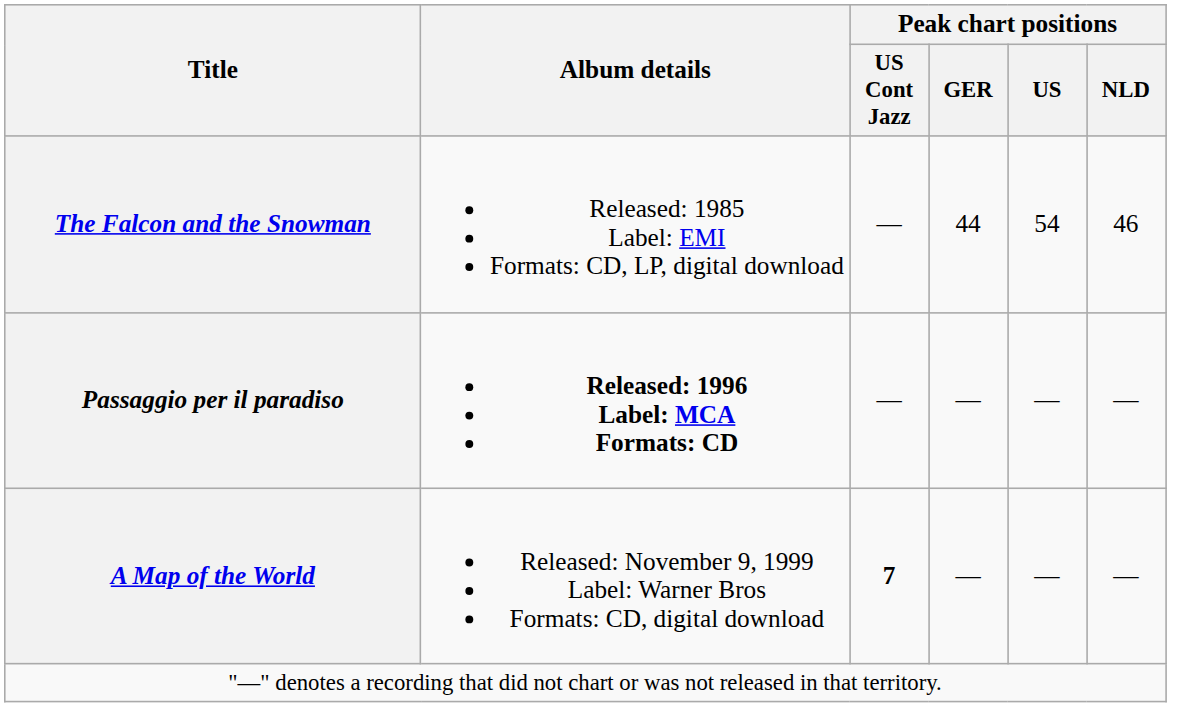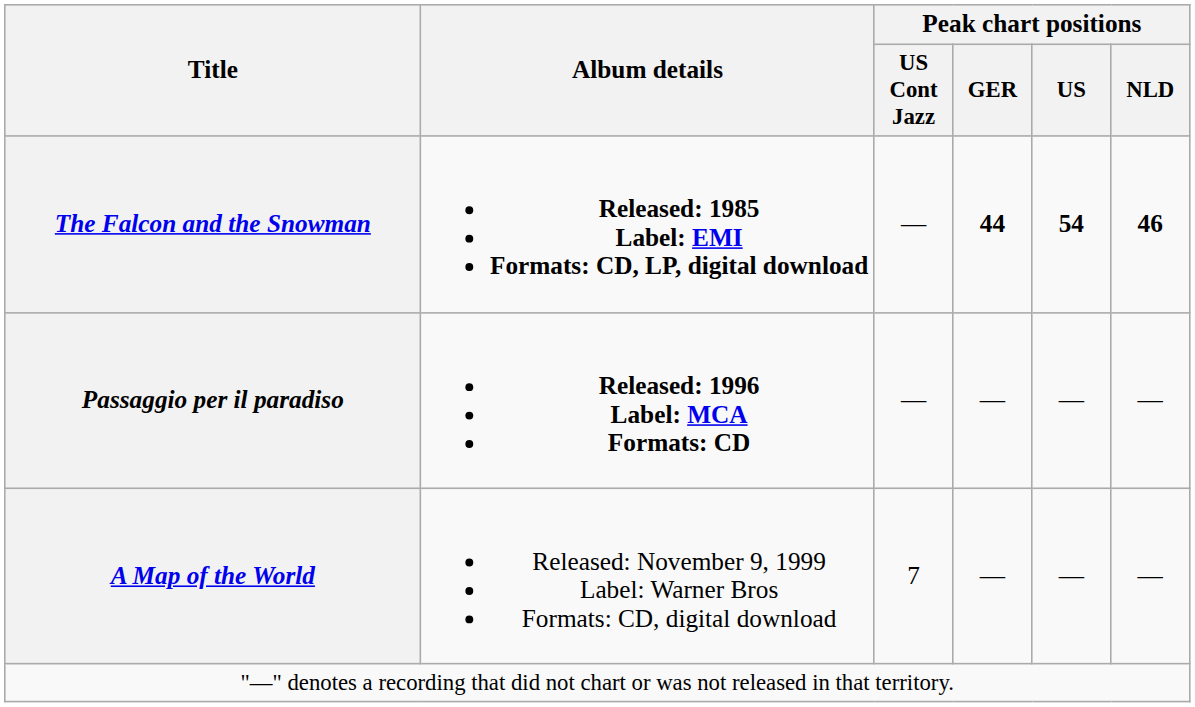(635, 238) normal -> (648, 238) bold
(968, 223) normal -> (992, 223) bold
(1047, 223) normal -> (1071, 223) bold
(1126, 223) normal -> (1150, 223) bold
(889, 575) bold -> (914, 575) normal
